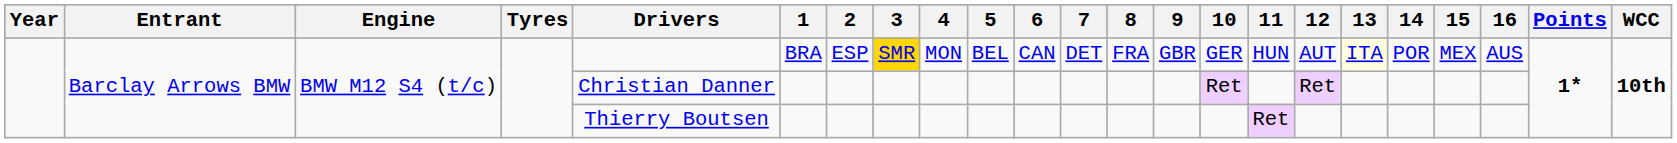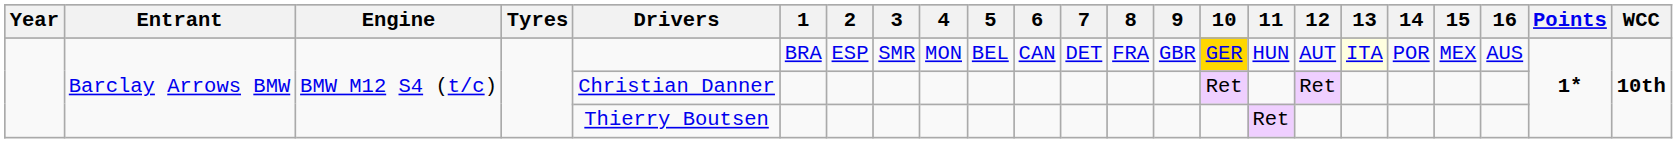(897, 55) gold background -> (897, 55) no background
(1224, 55) no background -> (1224, 55) gold background
